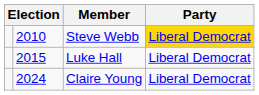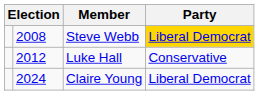(31, 36) 2010 -> (31, 36) 2008
(31, 57) 2015 -> (31, 57) 2012
(200, 57) Liberal Democrat -> (188, 57) Conservative
